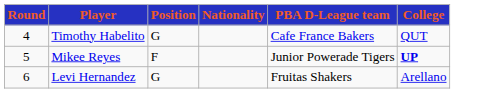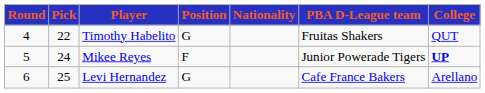+ column: (64, 14)
(322, 35) Cafe France Bakers -> (342, 35) Fruitas Shakers
(311, 77) Fruitas Shakers -> (353, 77) Cafe France Bakers
